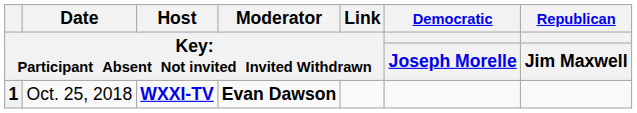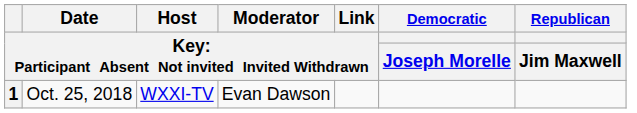(177, 94) bold -> (177, 94) normal
(279, 94) bold -> (276, 94) normal
